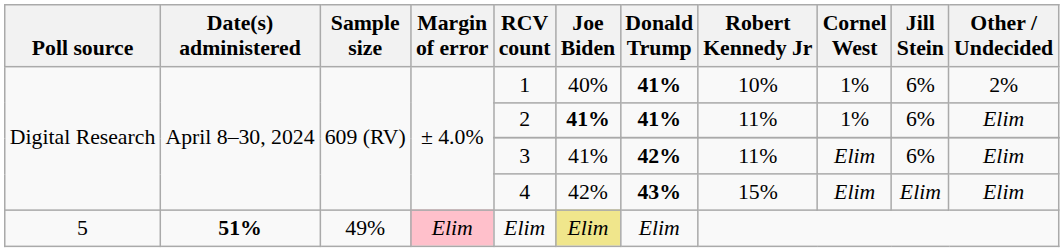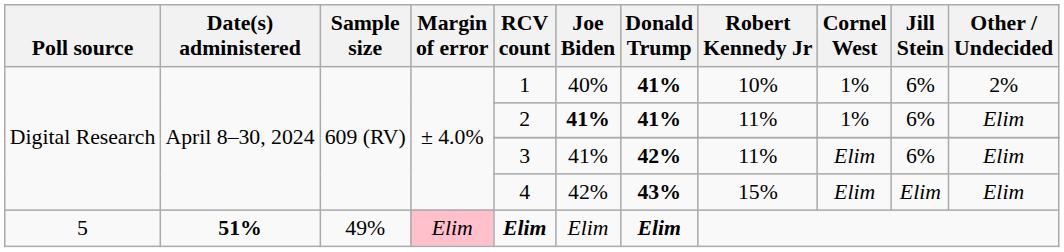(525, 227) normal -> (525, 227) bold
(588, 227) khaki background -> (588, 227) no background
(659, 227) normal -> (659, 227) bold
